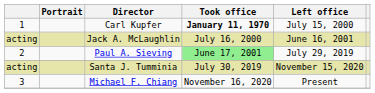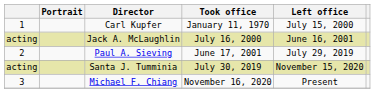(228, 25) bold -> (228, 25) normal
(228, 53) lightgreen background -> (228, 53) no background
